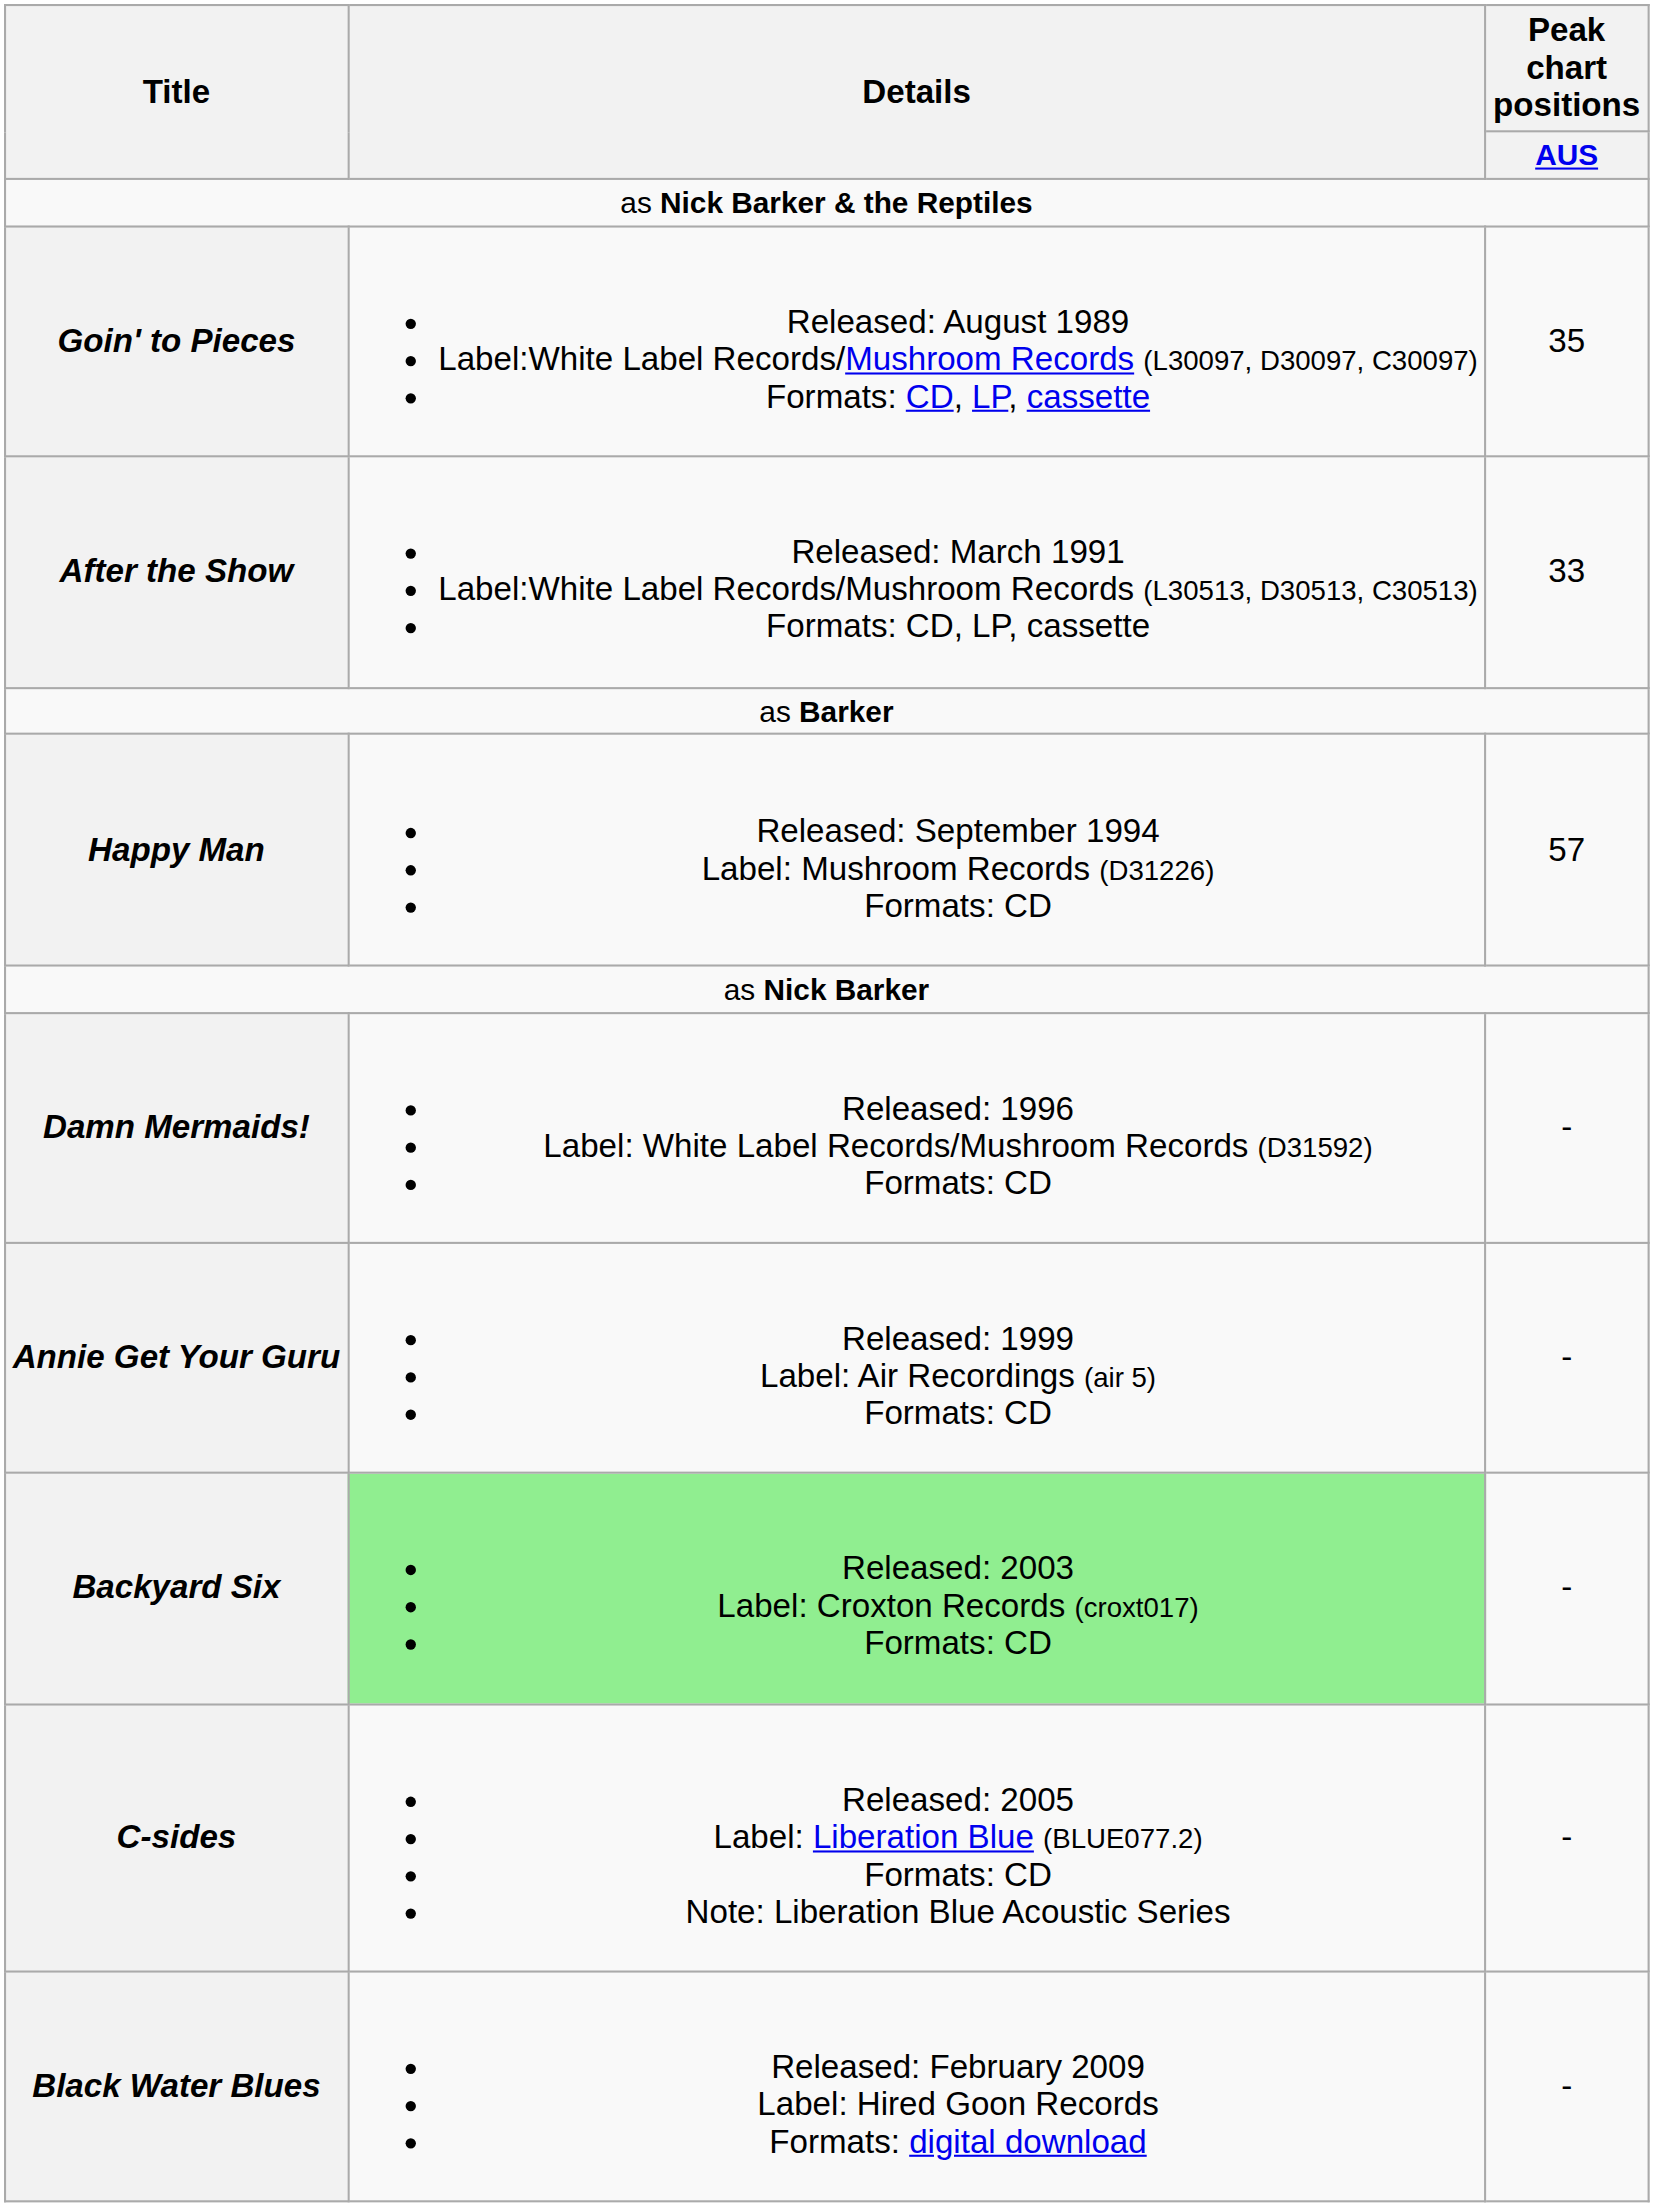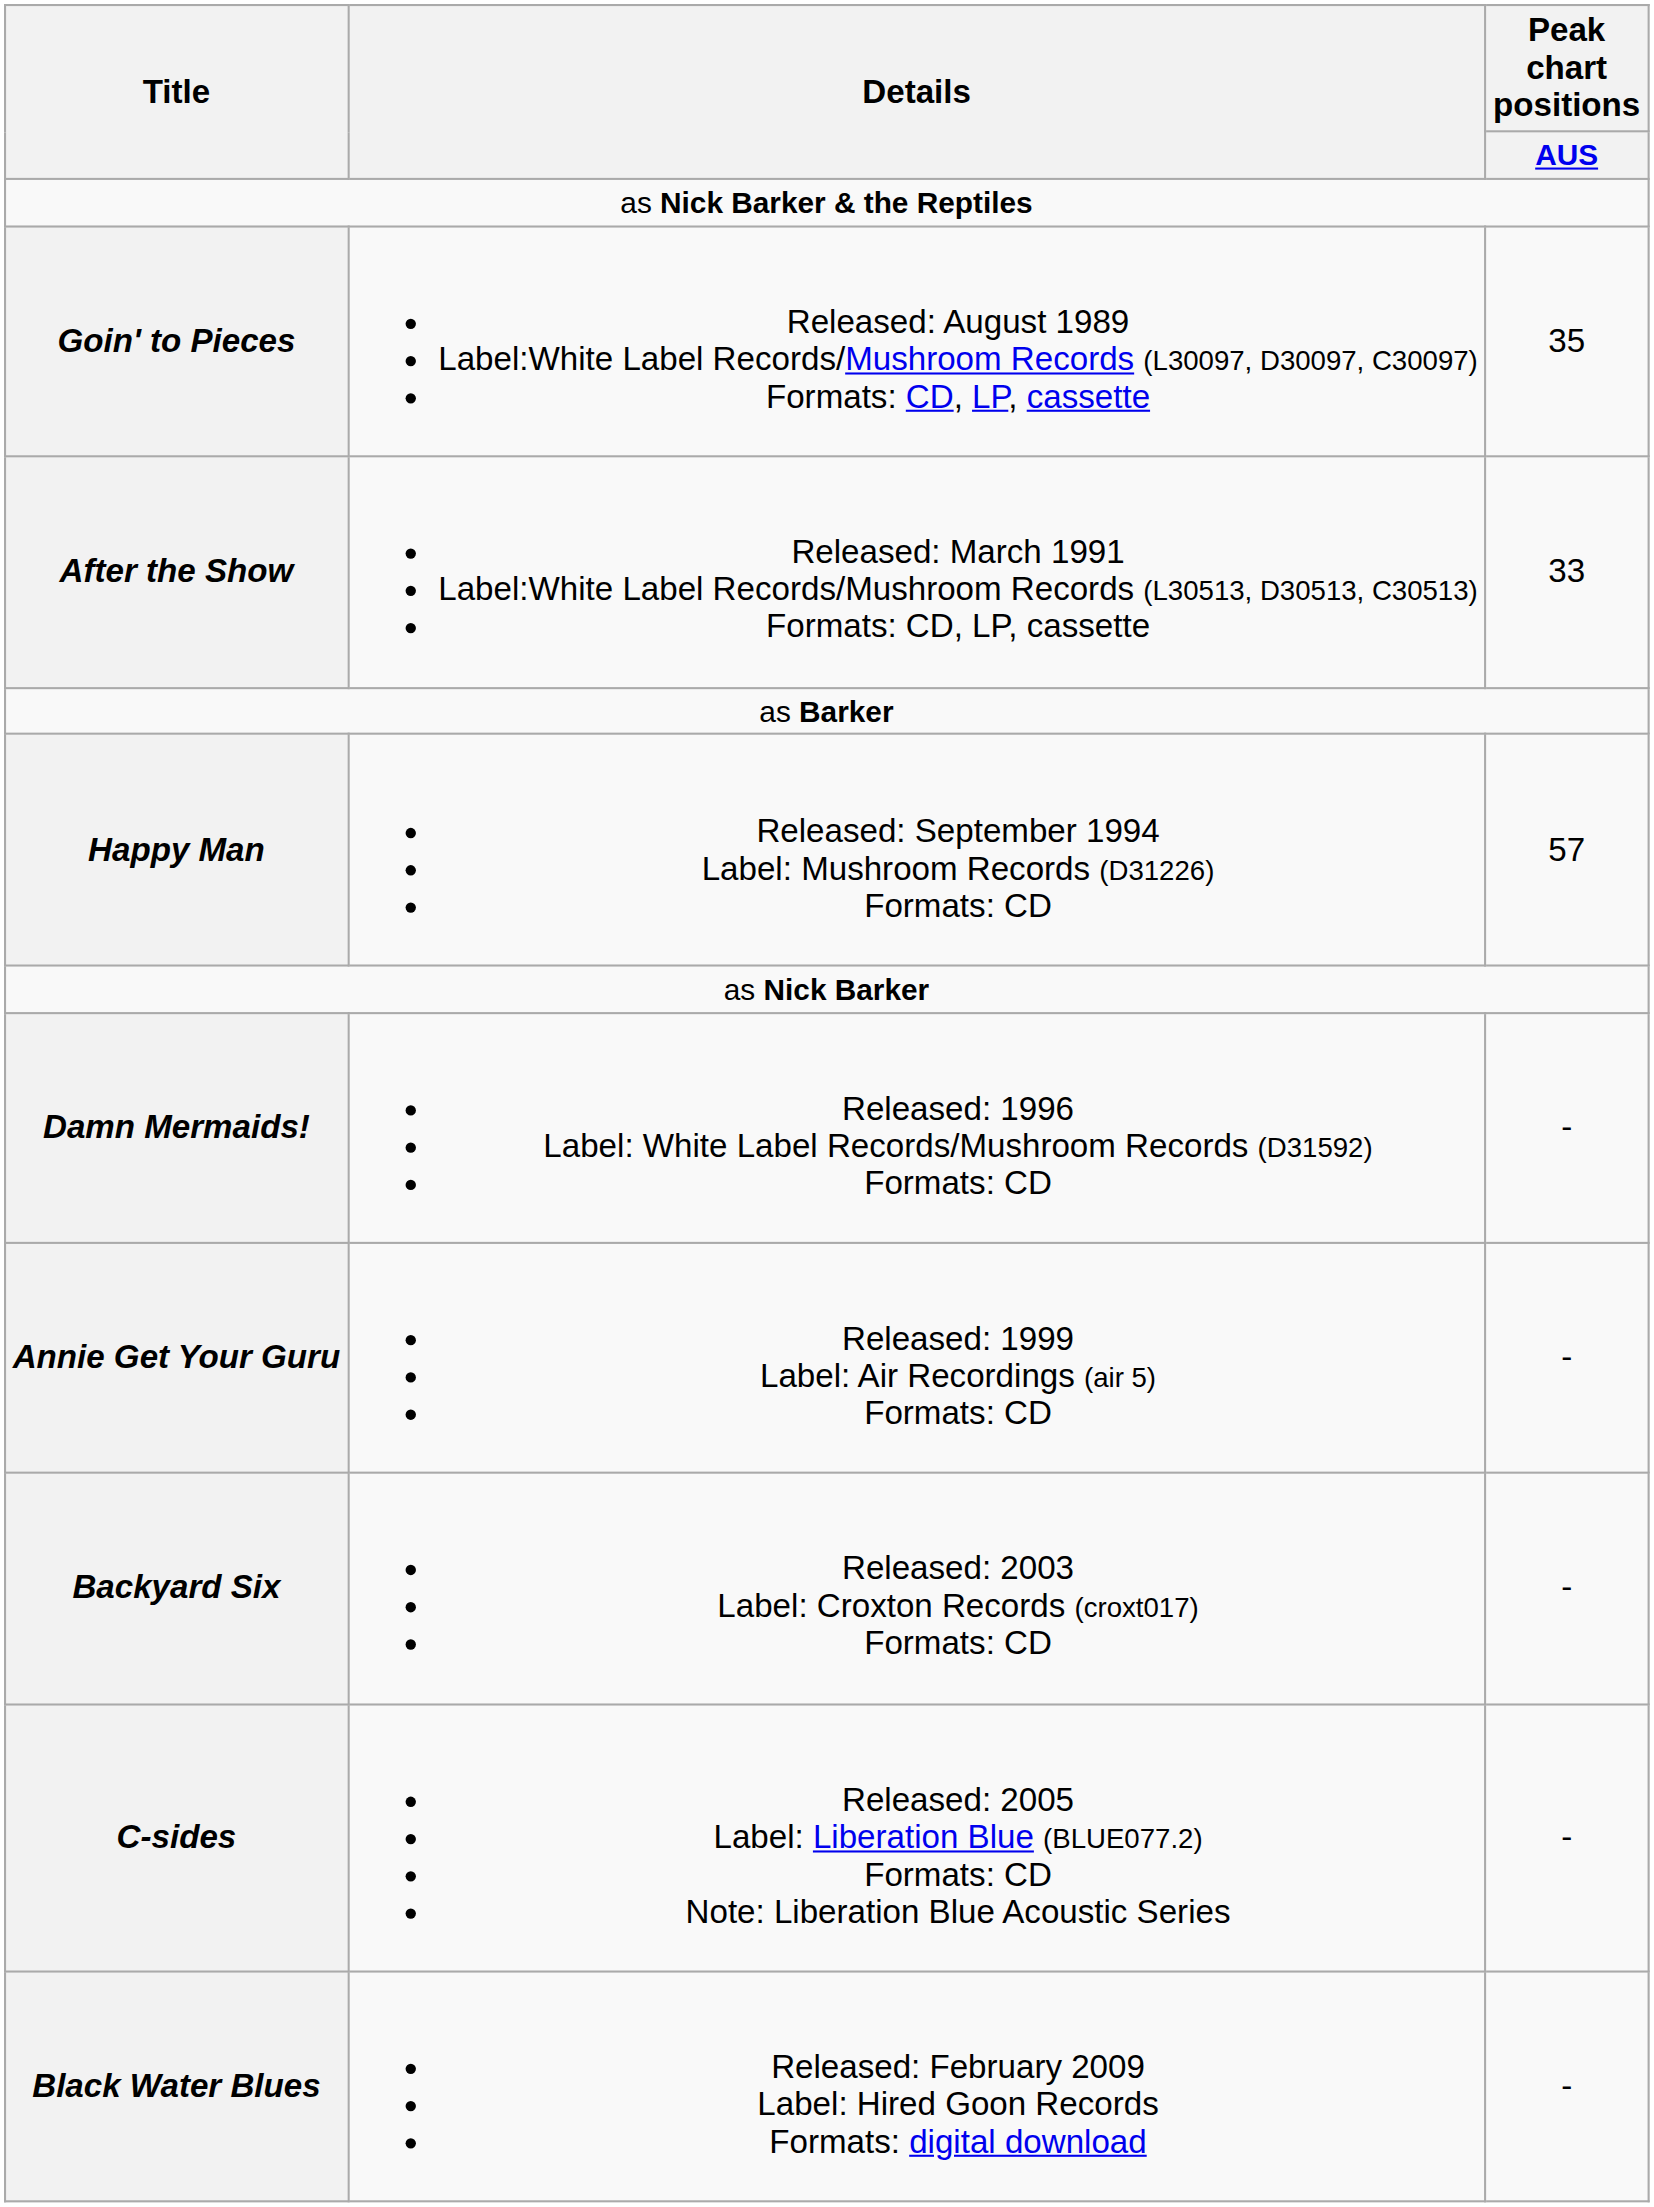(917, 1607) lightgreen background -> (917, 1607) no background
